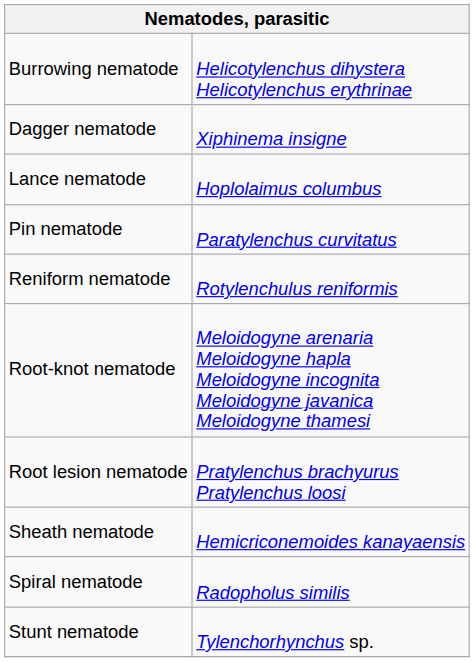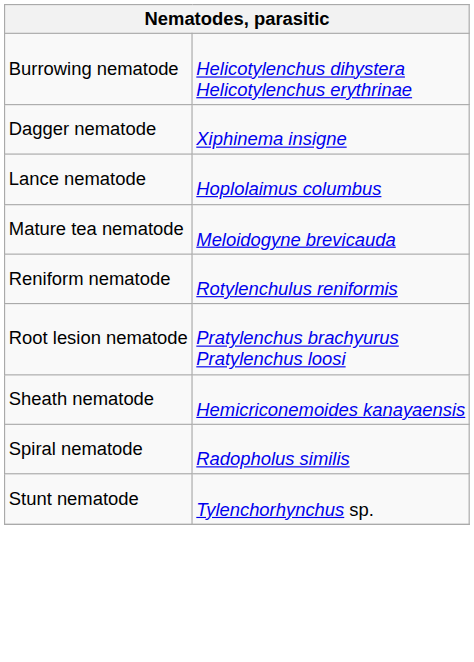+ row: (96, 228)
- row: (66, 228)
- row: (92, 370)
